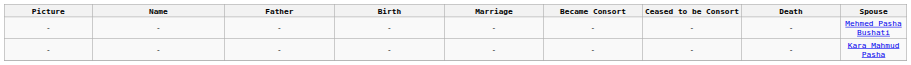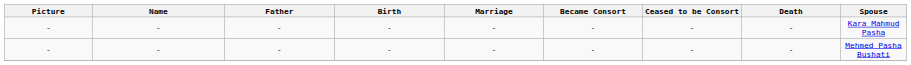(874, 28) Mehmed Pasha Bushati -> (874, 28) Kara Mahmud Pasha
(874, 50) Kara Mahmud Pasha -> (874, 50) Mehmed Pasha Bushati
